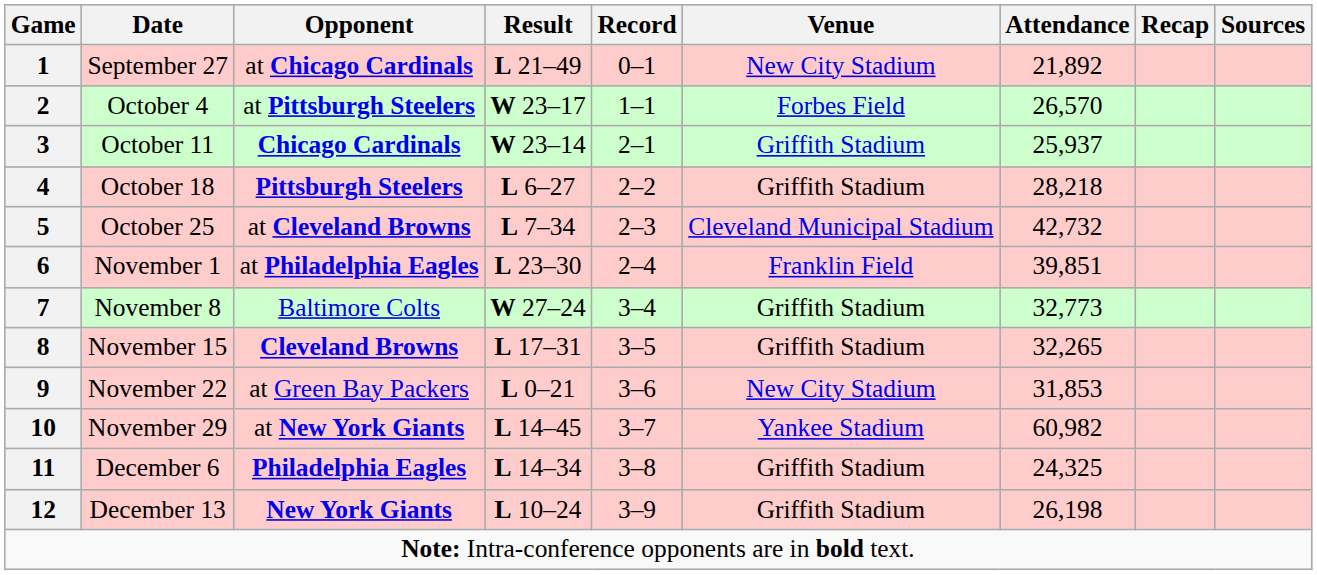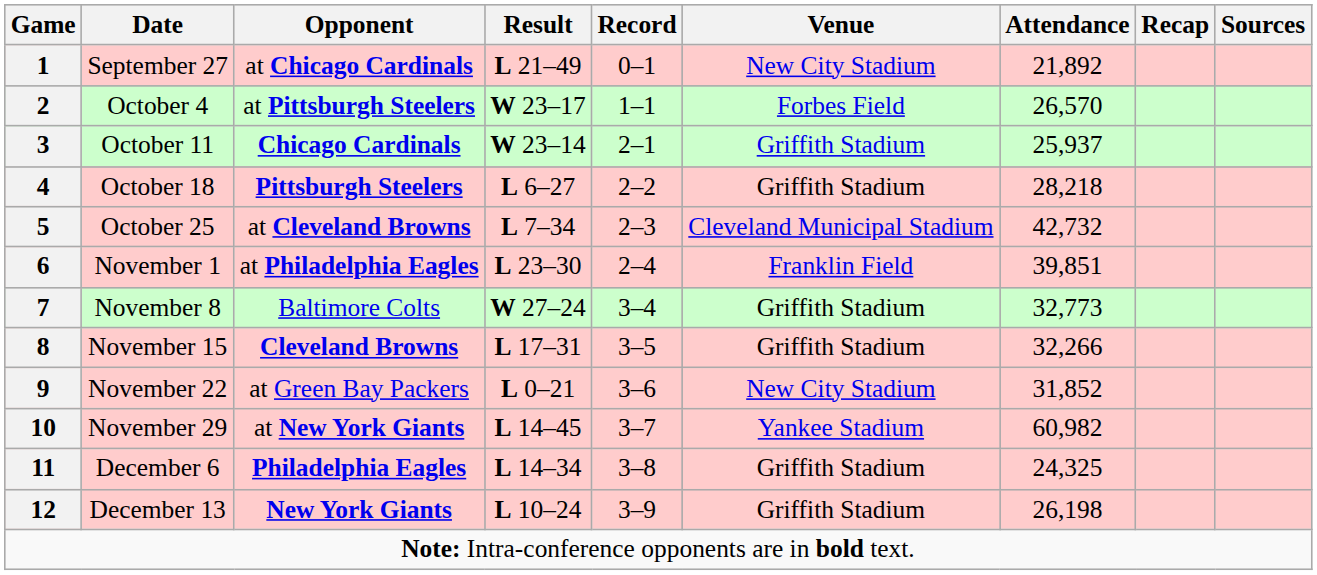(1067, 347) 32,265 -> (1067, 347) 32,266
(1067, 387) 31,853 -> (1067, 387) 31,852
